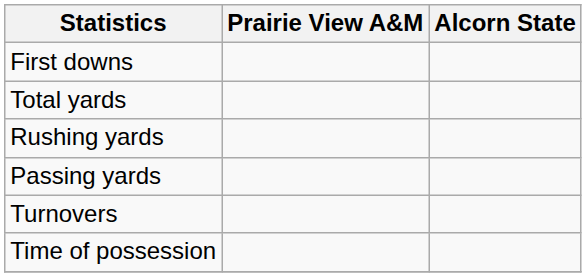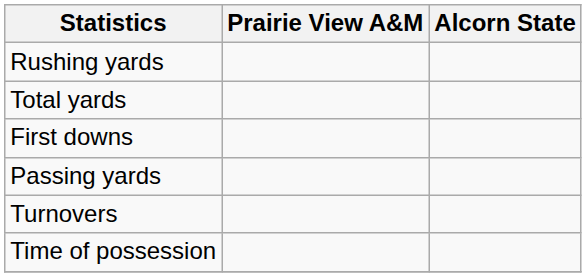rows swapped: (72, 61) <-> (87, 137)
